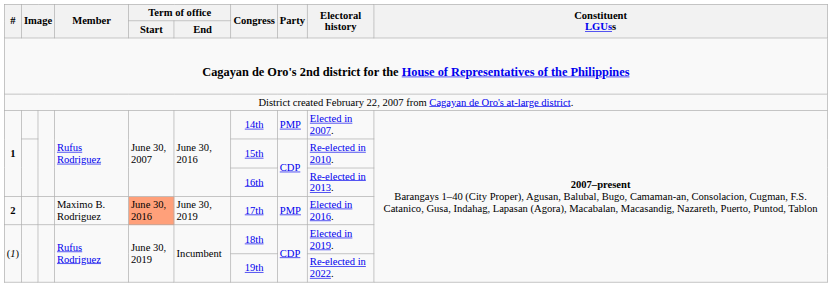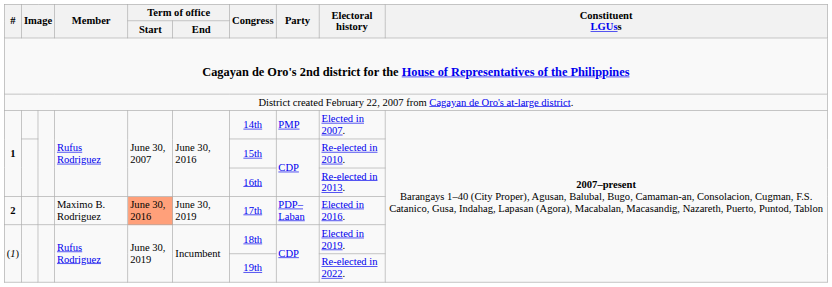(290, 210) PMP -> (292, 210) PDP–Laban
